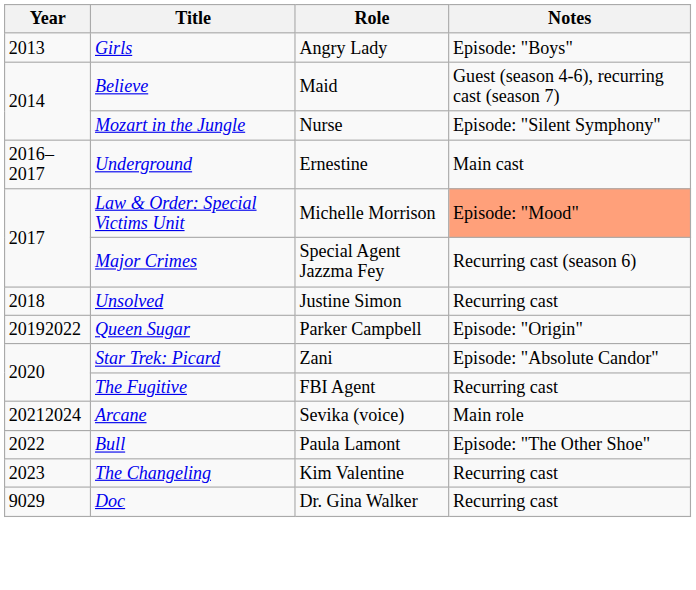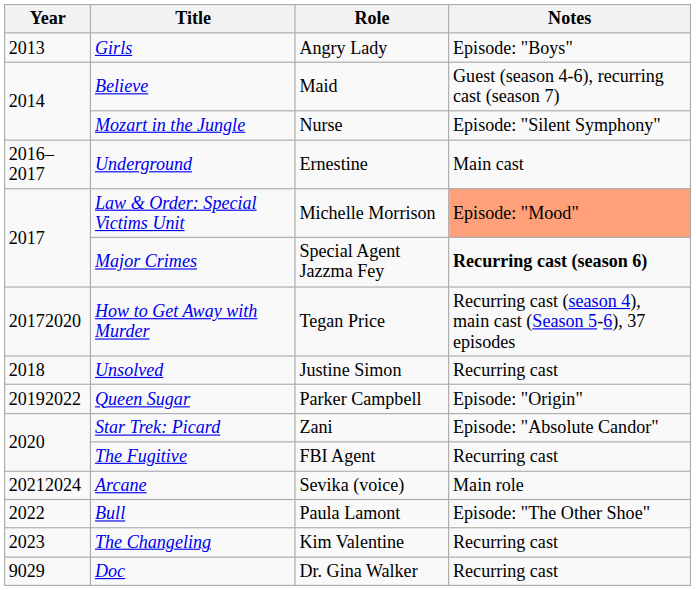(545, 262) normal -> (550, 262) bold
+ row: (176, 321)
